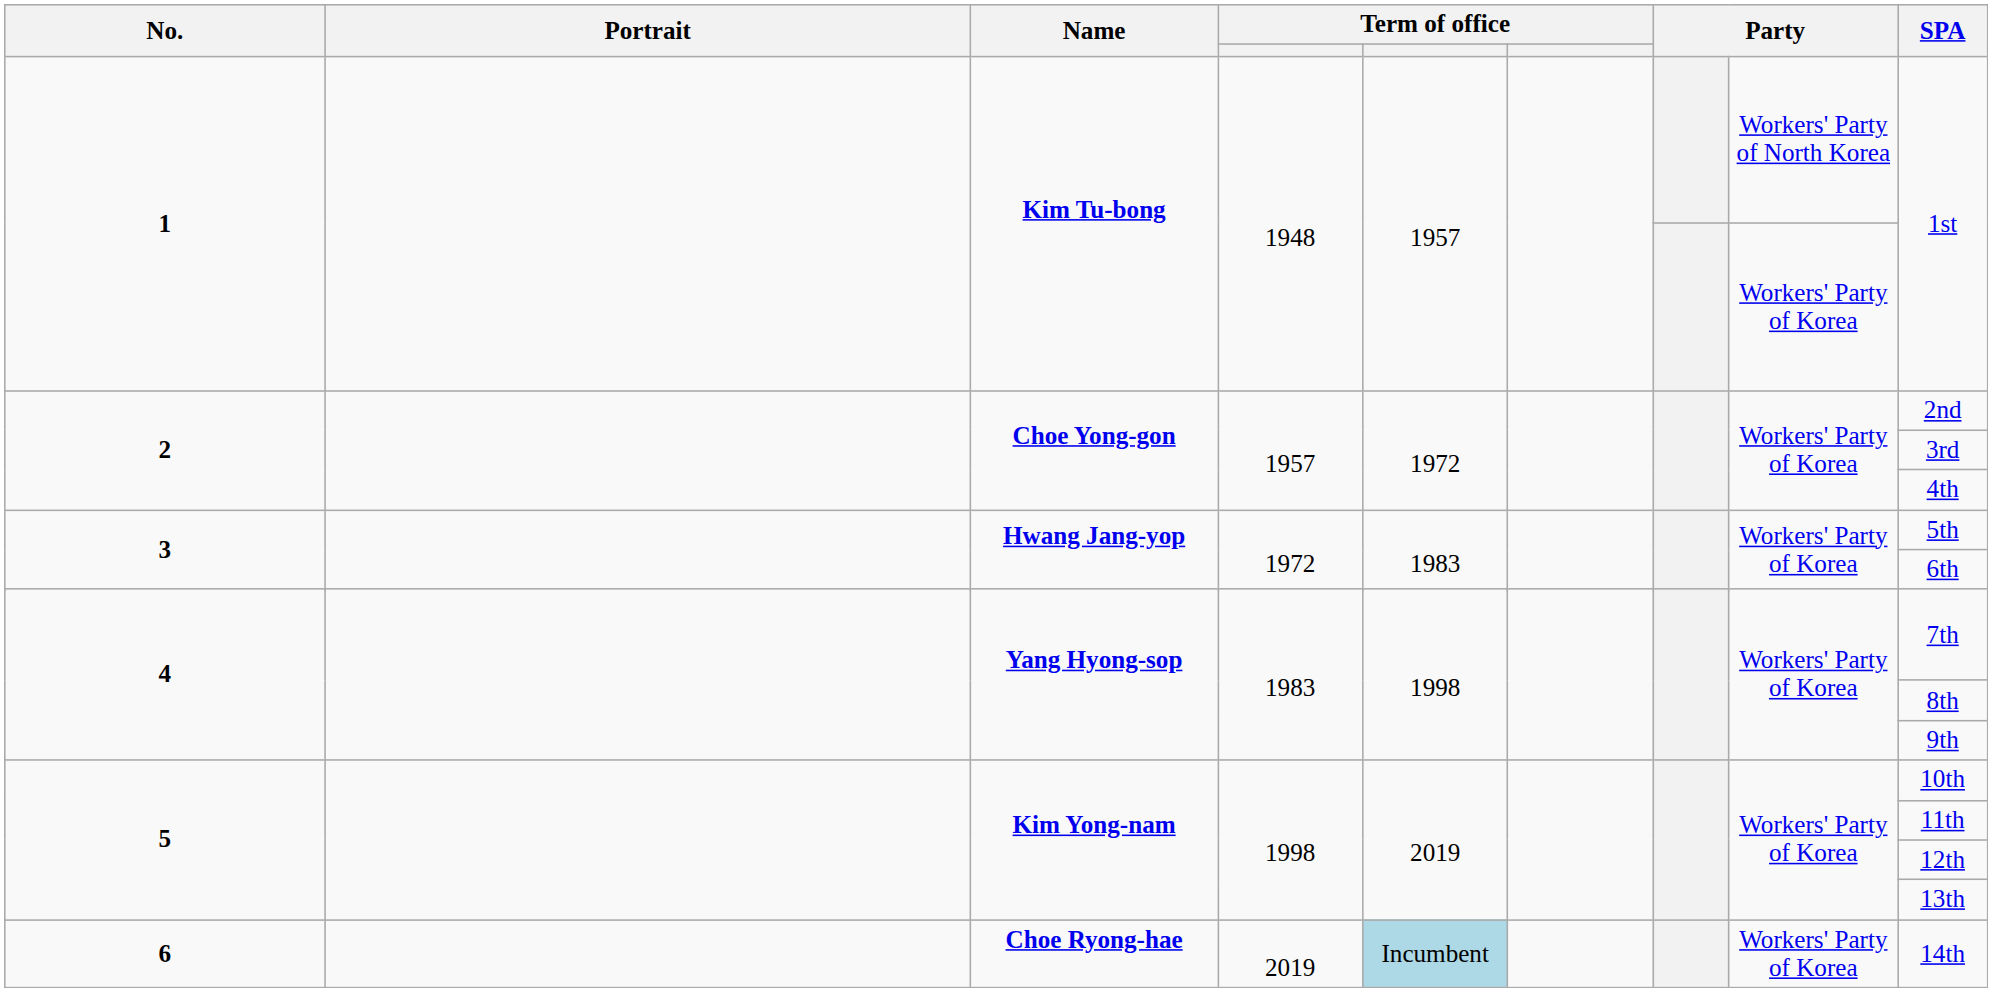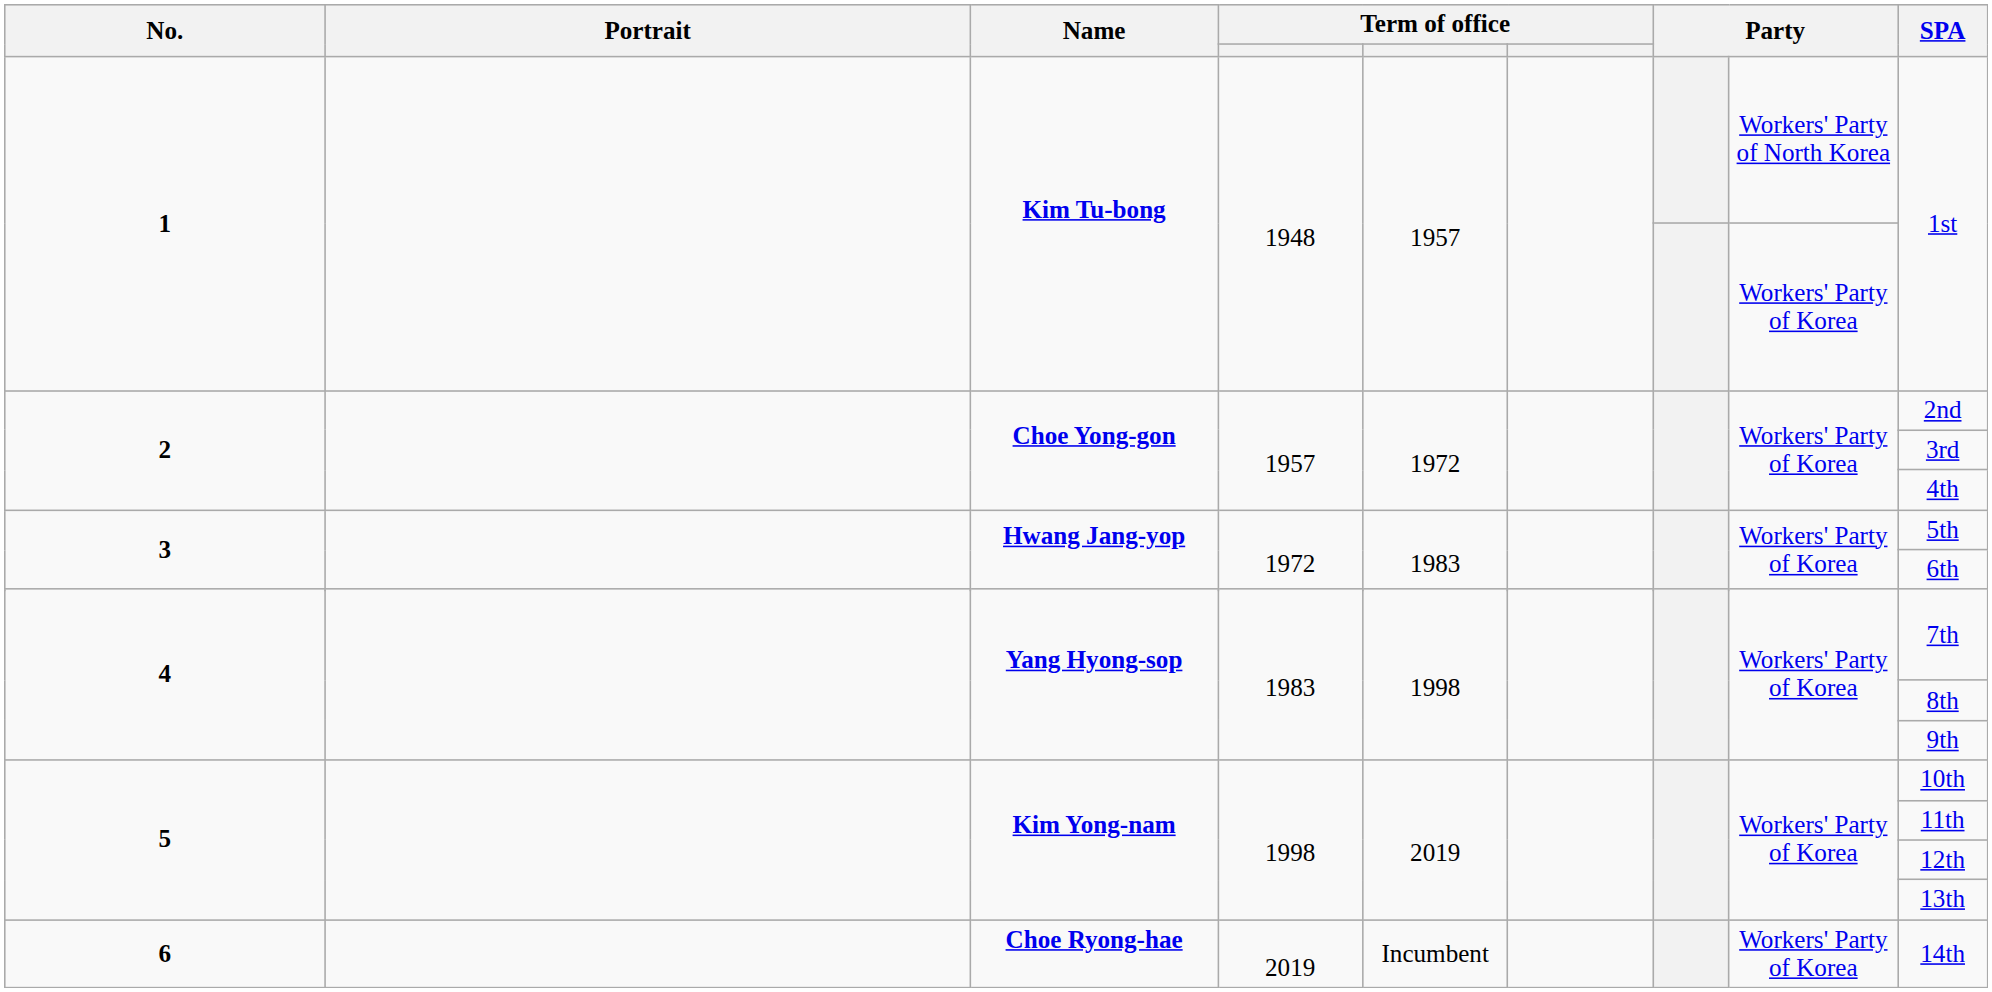(1435, 953) lightblue background -> (1435, 953) no background
